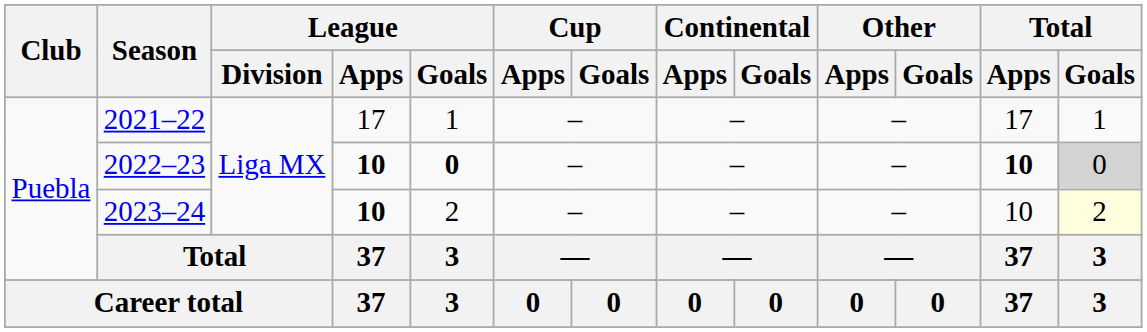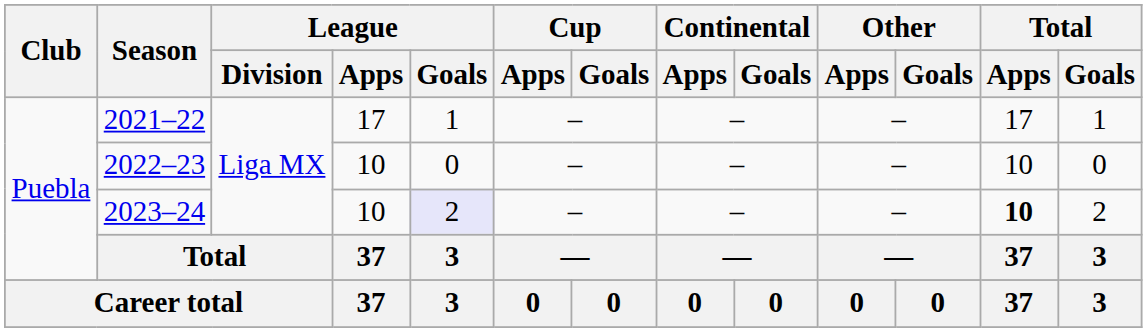(371, 165) bold -> (371, 165) normal
(452, 165) bold -> (452, 165) normal
(1019, 165) bold -> (1019, 165) normal
(1100, 165) lightgrey background -> (1100, 165) no background
(371, 211) bold -> (371, 211) normal
(452, 211) no background -> (452, 211) lavender background
(1019, 211) normal -> (1019, 211) bold
(1100, 211) lightyellow background -> (1100, 211) no background
